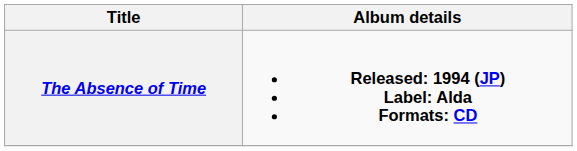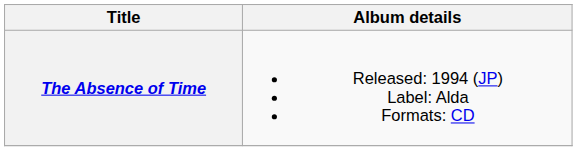(407, 97) bold -> (407, 97) normal
